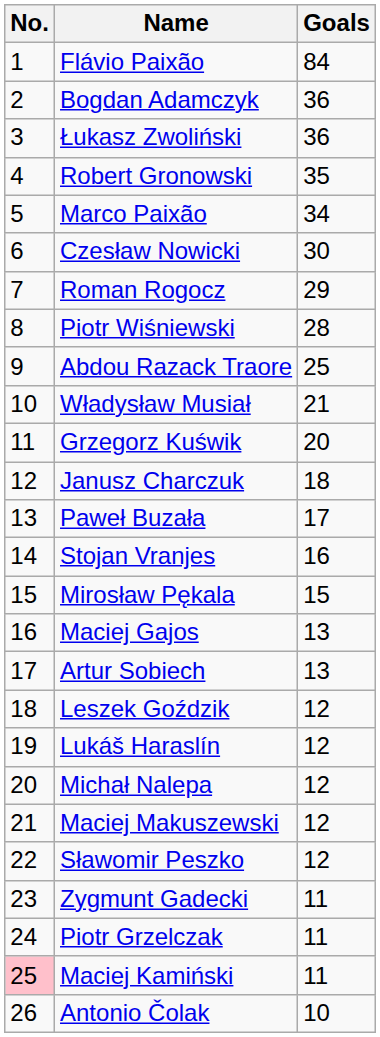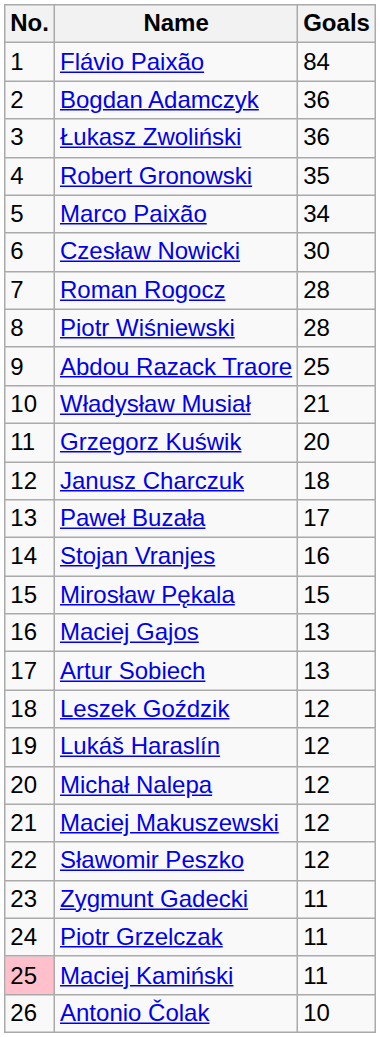(317, 289) 29 -> (317, 289) 28
